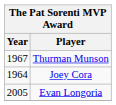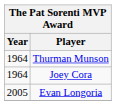(17, 58) 1967 -> (17, 58) 1964
